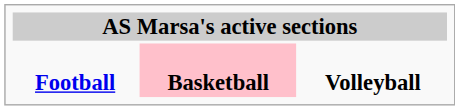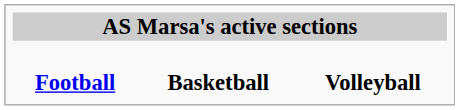(218, 83) pink background -> (218, 83) no background
